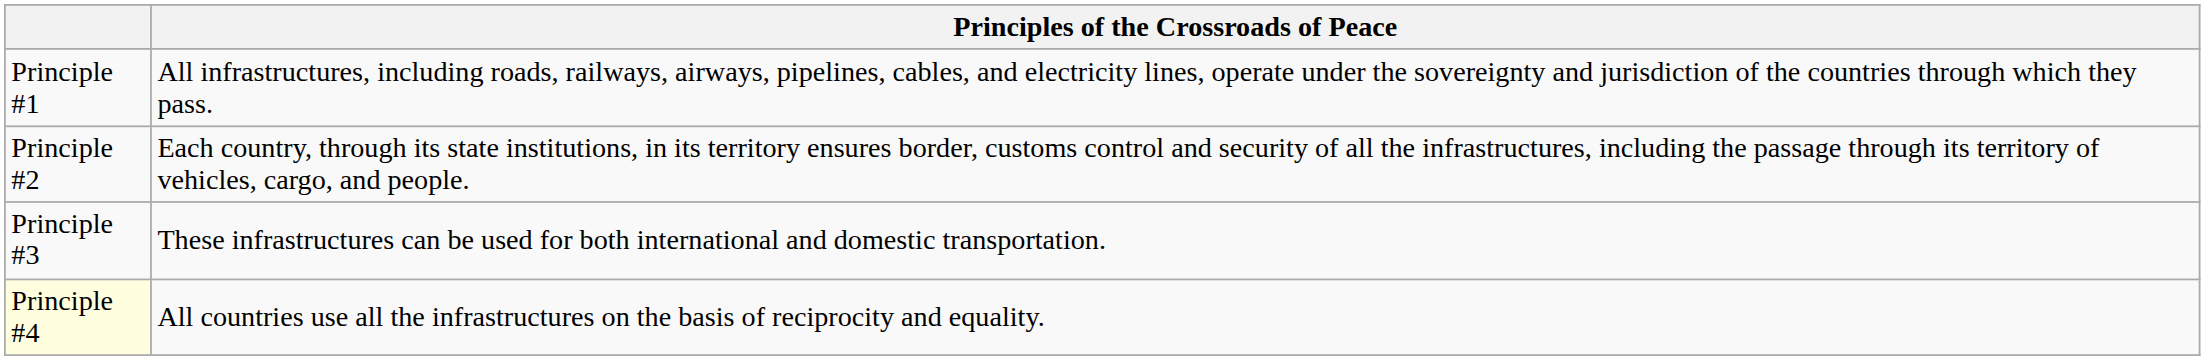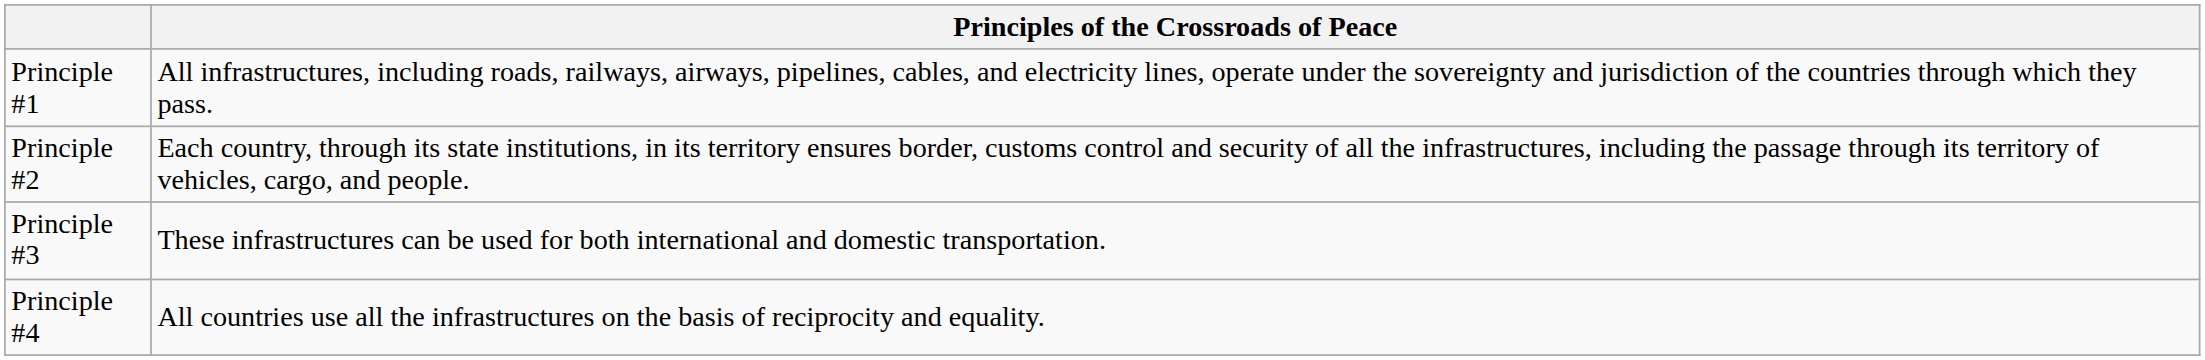(62, 316) lightyellow background -> (62, 316) no background
